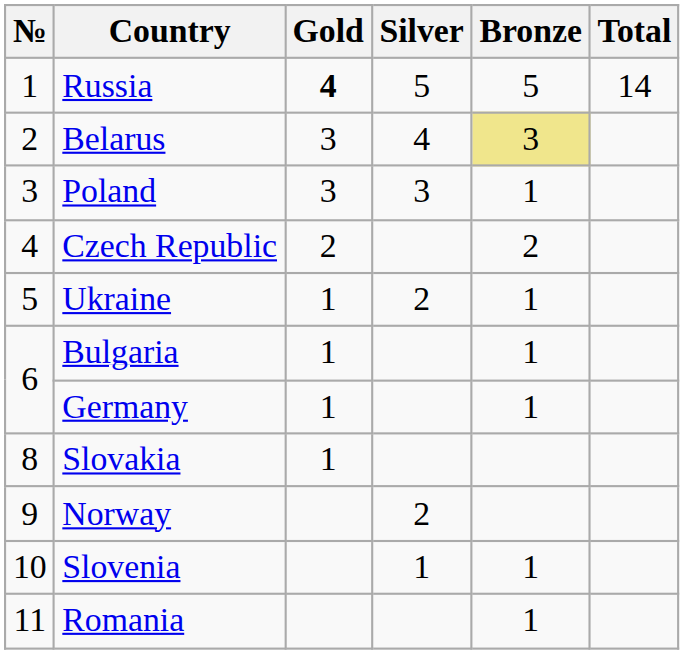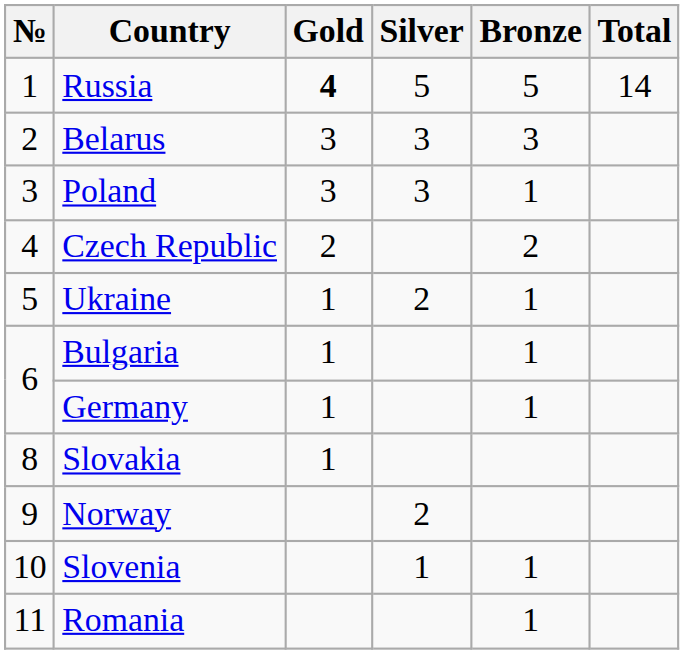(422, 138) 4 -> (422, 138) 3
(531, 138) khaki background -> (531, 138) no background
